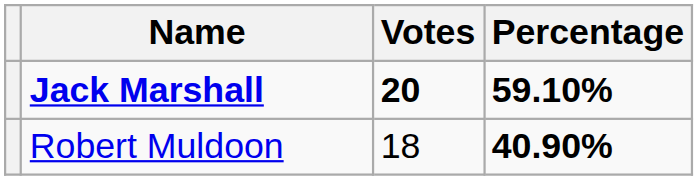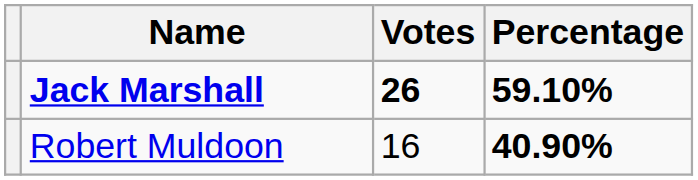(401, 89) 20 -> (401, 89) 26
(401, 145) 18 -> (401, 145) 16
